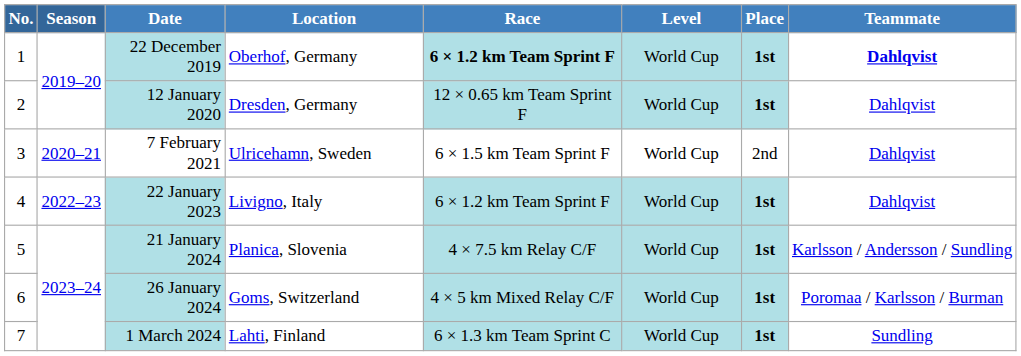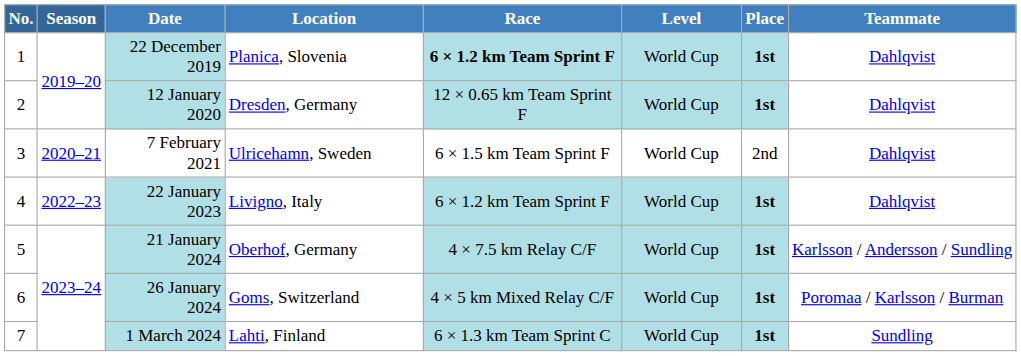(293, 56) Oberhof, Germany -> (288, 56) Planica, Slovenia
(902, 56) bold -> (902, 56) normal
(288, 249) Planica, Slovenia -> (293, 249) Oberhof, Germany
